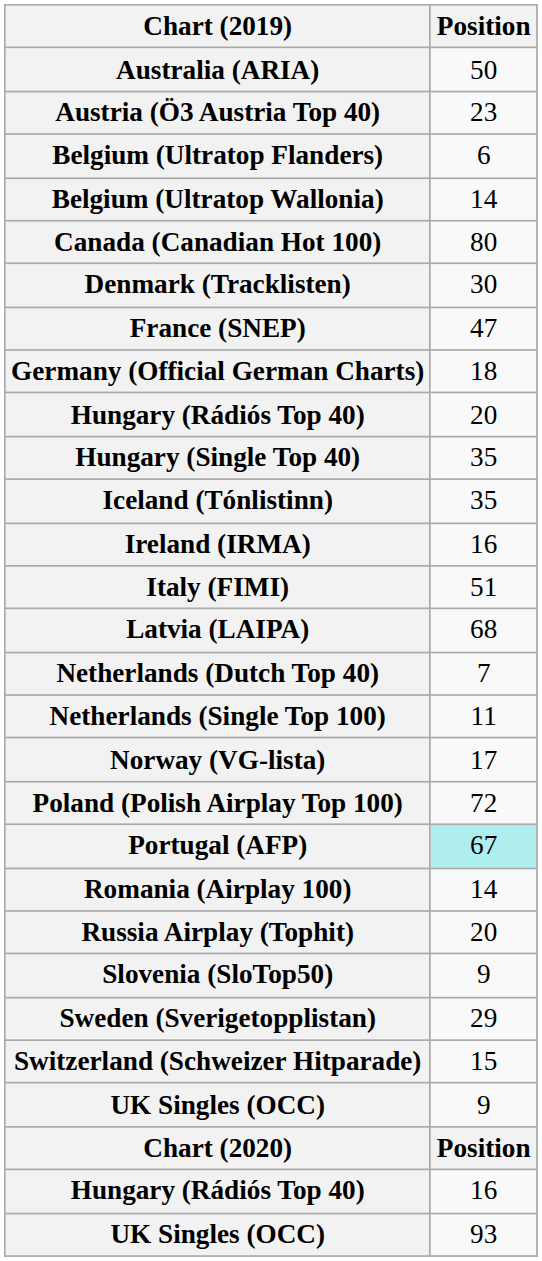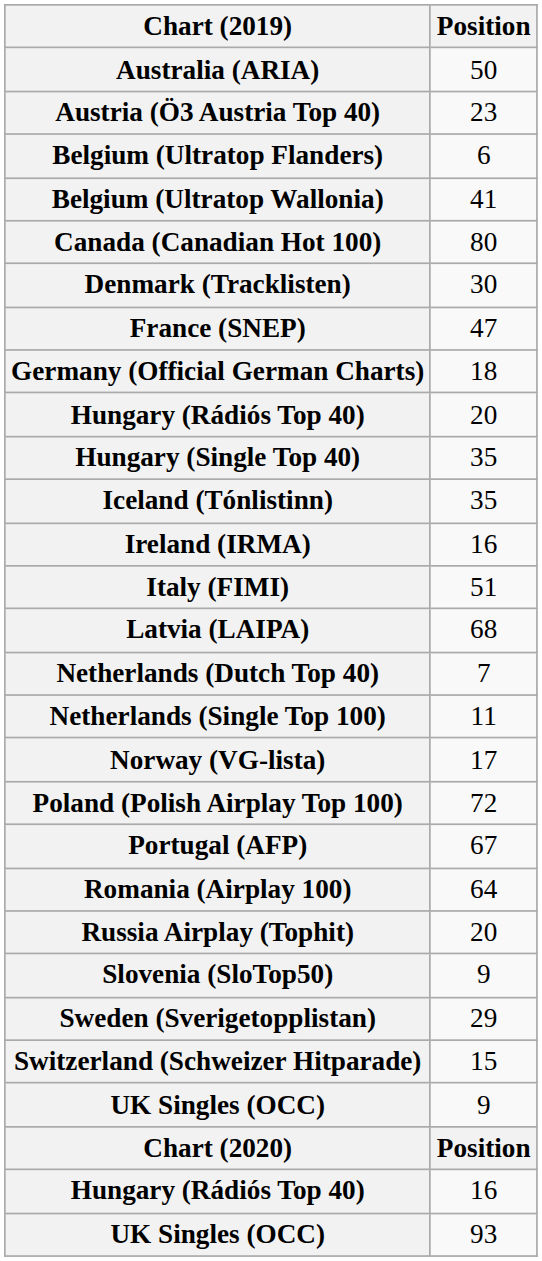(484, 198) 14 -> (484, 198) 41
(484, 845) paleturquoise background -> (484, 845) no background
(484, 888) 14 -> (484, 888) 64
